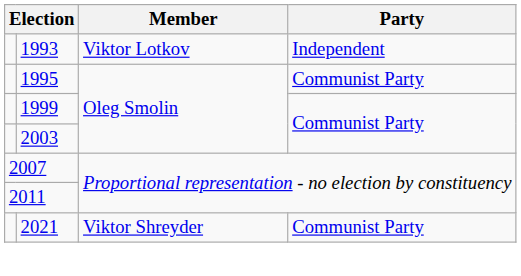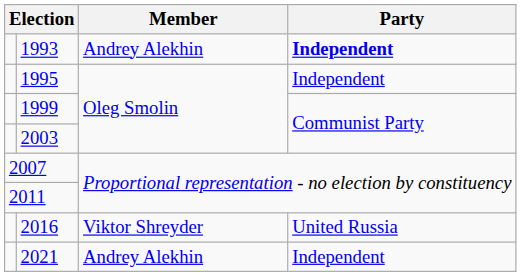(136, 49) Viktor Lotkov -> (143, 49) Andrey Alekhin
(338, 49) normal -> (343, 49) bold
(358, 78) Communist Party -> (339, 78) Independent
+ row: (39, 227)
(143, 227) Viktor Shreyder -> (143, 256) Andrey Alekhin
(358, 227) Communist Party -> (339, 256) Independent
